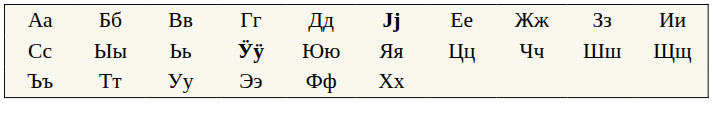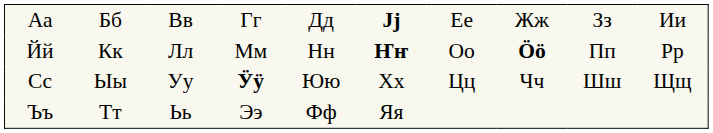+ row: (40, 51)
(181, 51) Ьь -> (181, 81) Уу
(391, 51) Яя -> (391, 81) Хх
(181, 81) Уу -> (181, 112) Ьь
(391, 81) Хх -> (391, 112) Яя
